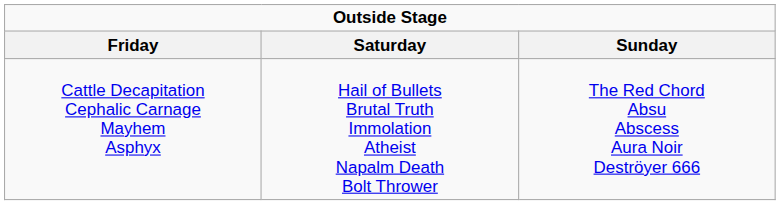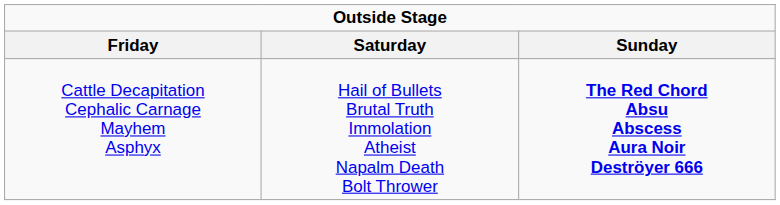(647, 128) normal -> (647, 128) bold
